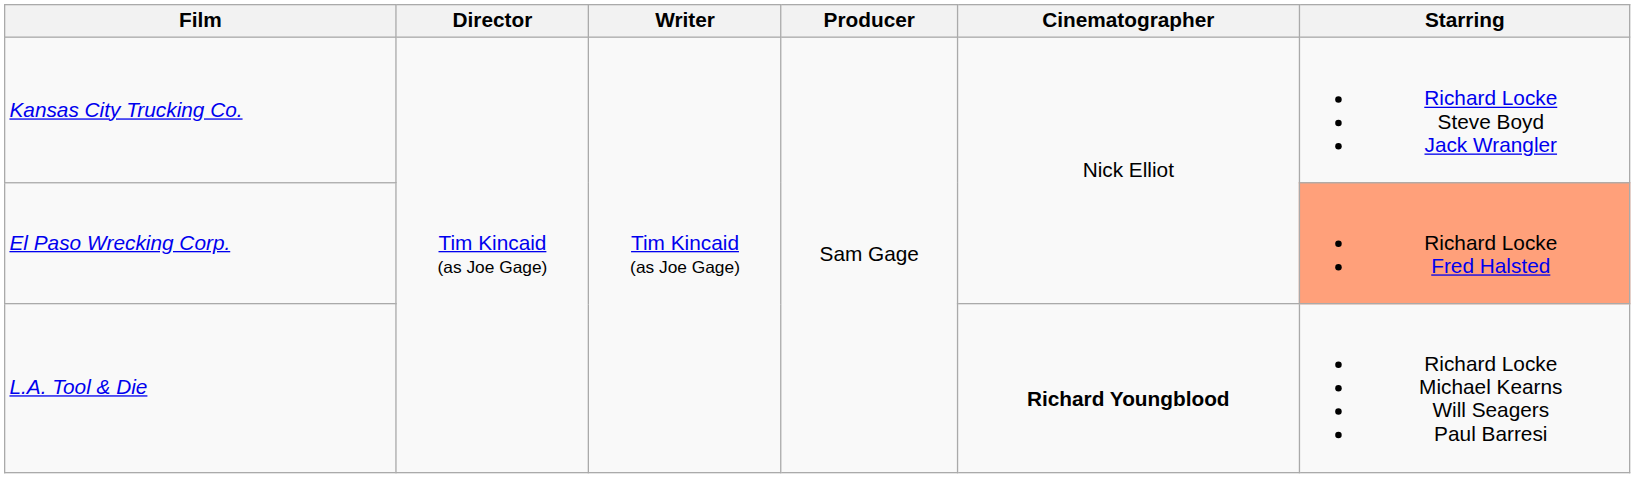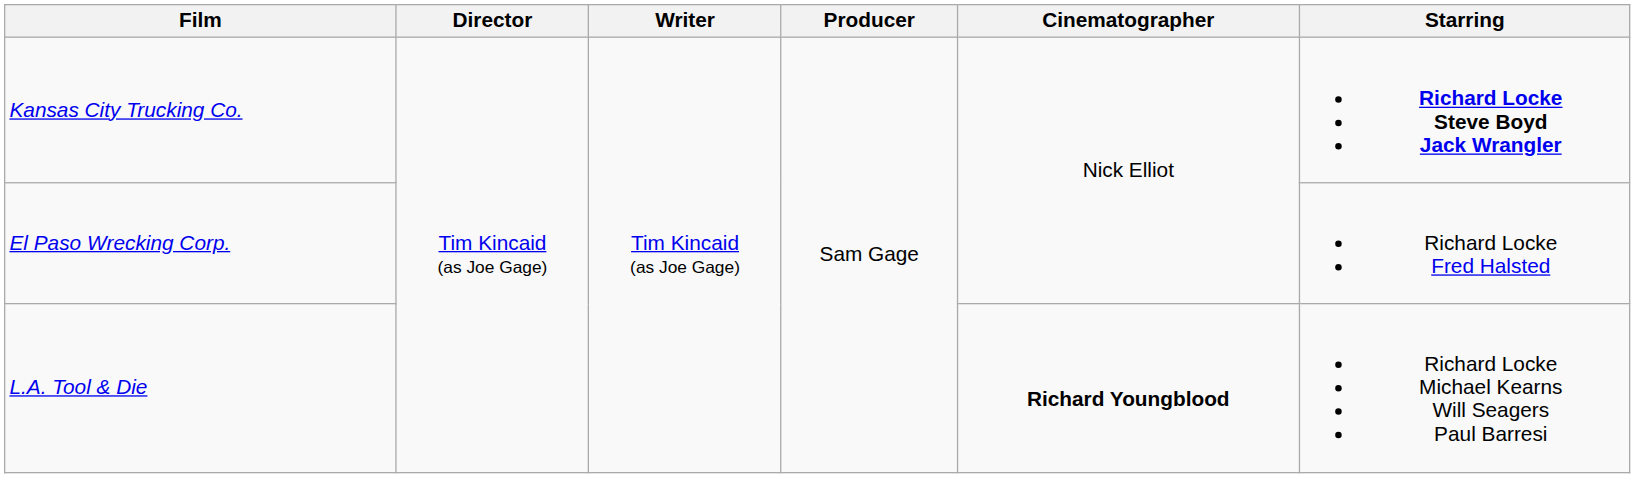(1465, 122) normal -> (1465, 122) bold
(1465, 255) lightsalmon background -> (1465, 255) no background
